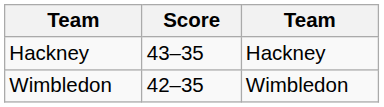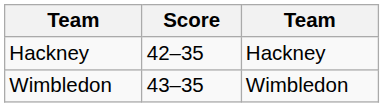(175, 53) 43–35 -> (175, 53) 42–35
(175, 85) 42–35 -> (175, 85) 43–35
